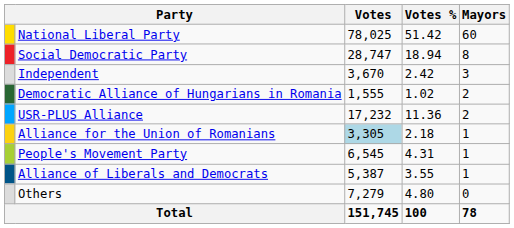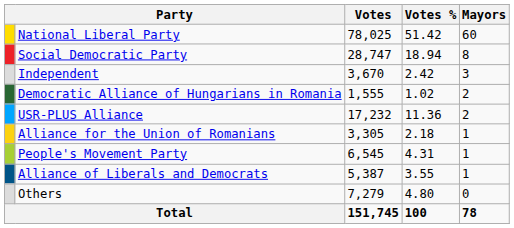(366, 134) lightblue background -> (366, 134) no background
